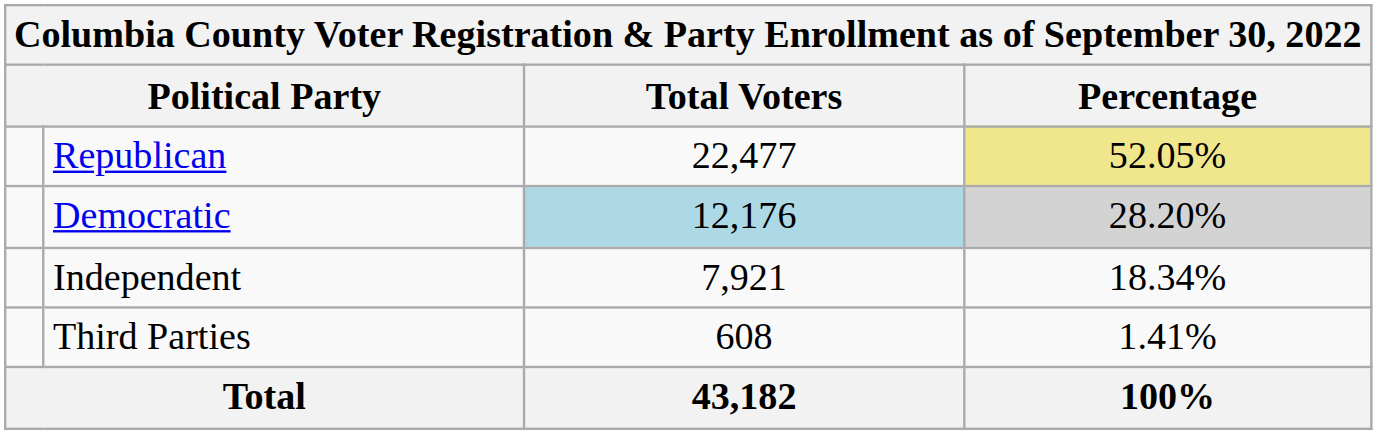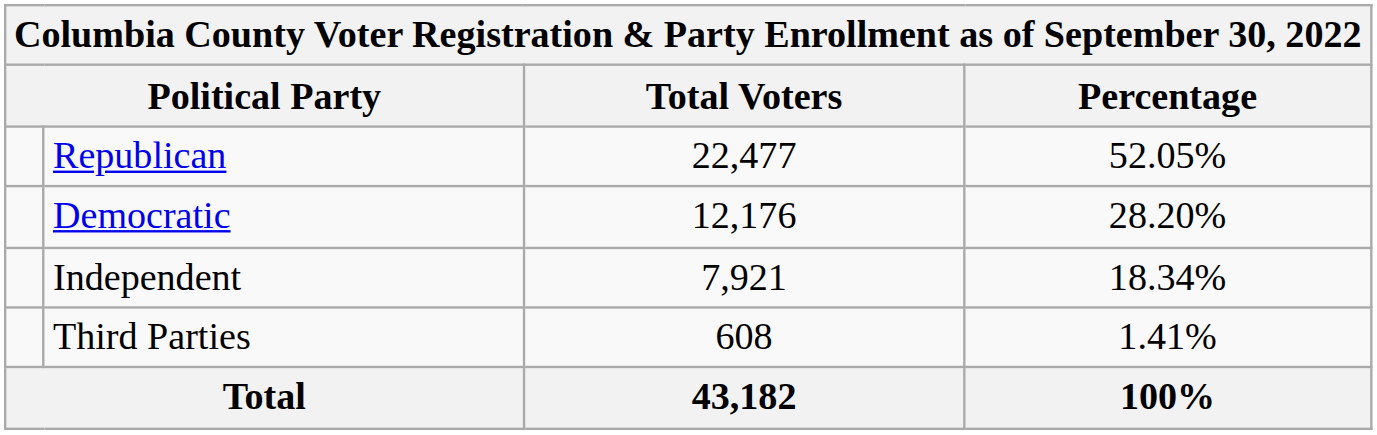(1168, 155) khaki background -> (1168, 155) no background
(744, 215) lightblue background -> (744, 215) no background
(1168, 215) lightgrey background -> (1168, 215) no background
